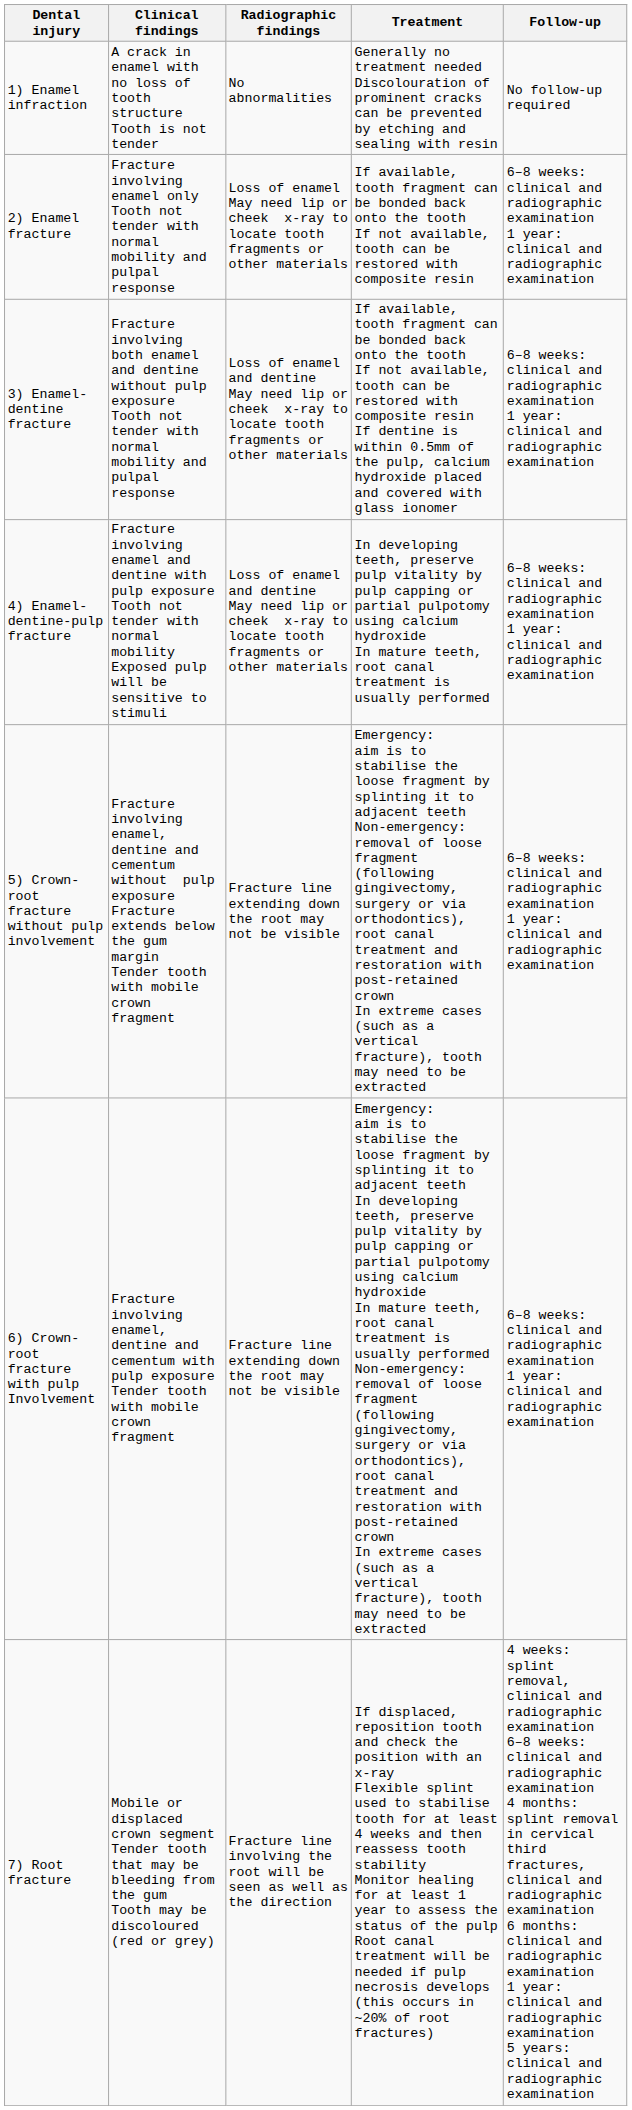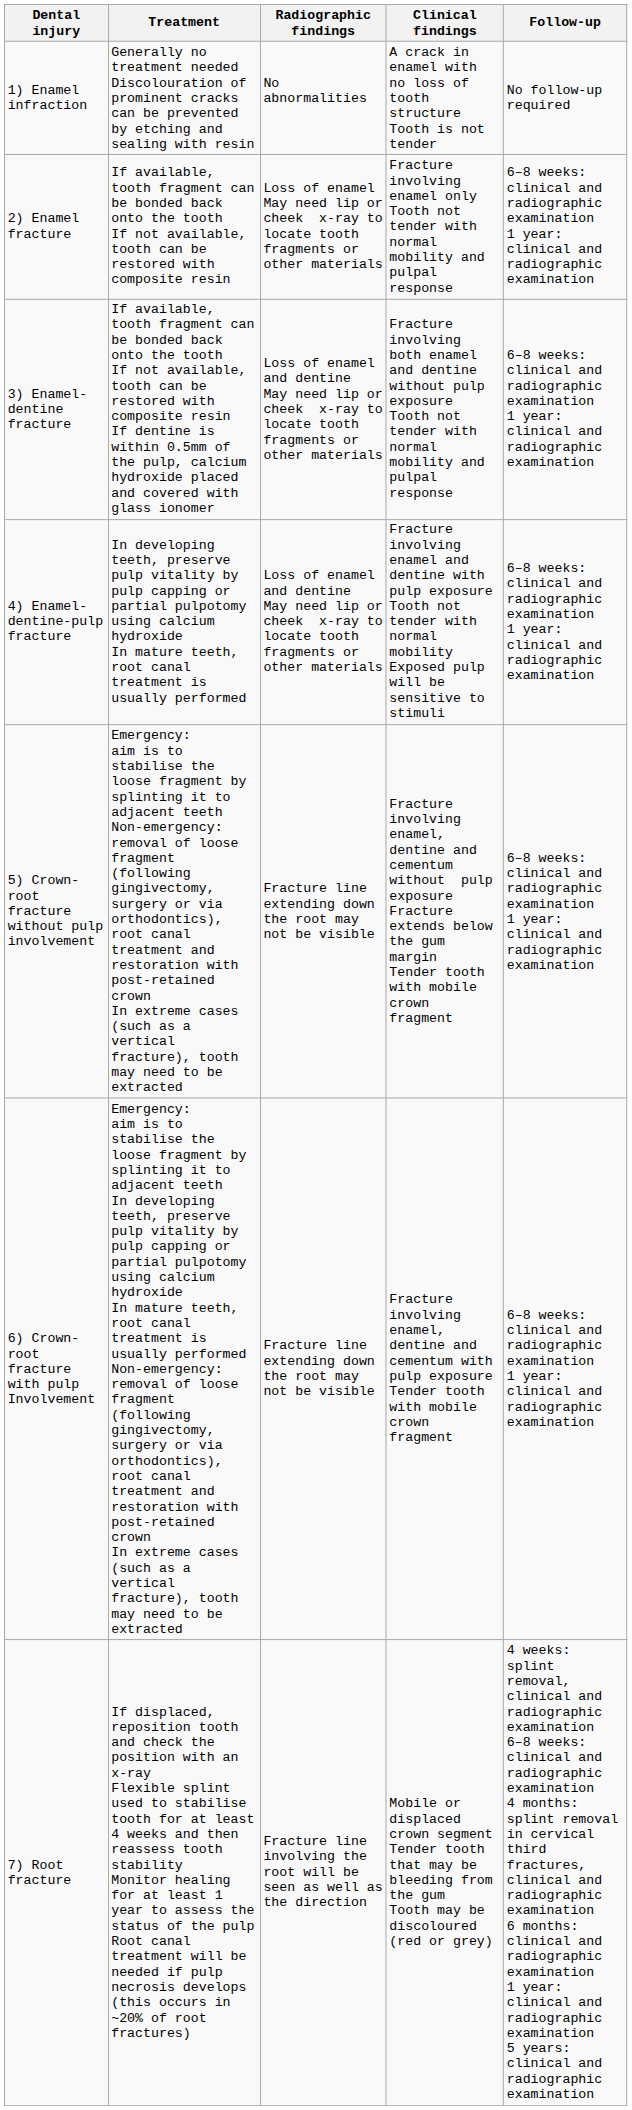columns swapped: (167, 23) <-> (427, 23)
